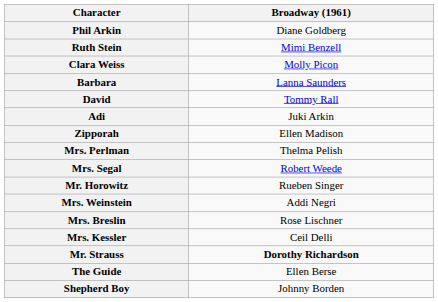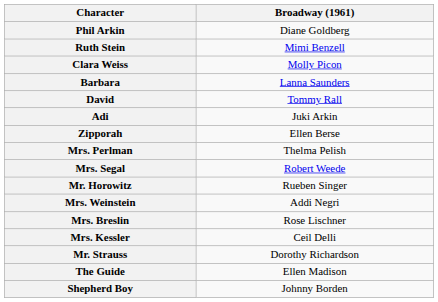(311, 133) Ellen Madison -> (315, 133) Ellen Berse
(311, 254) bold -> (315, 254) normal
(311, 271) Ellen Berse -> (315, 271) Ellen Madison
